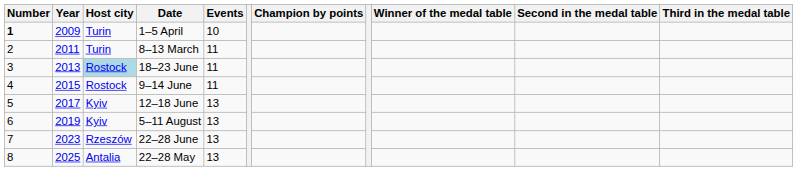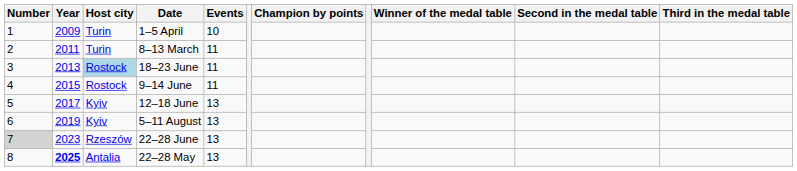(10, 31) bold -> (10, 31) normal
(10, 139) no background -> (10, 139) lightgrey background
(68, 157) normal -> (68, 157) bold
